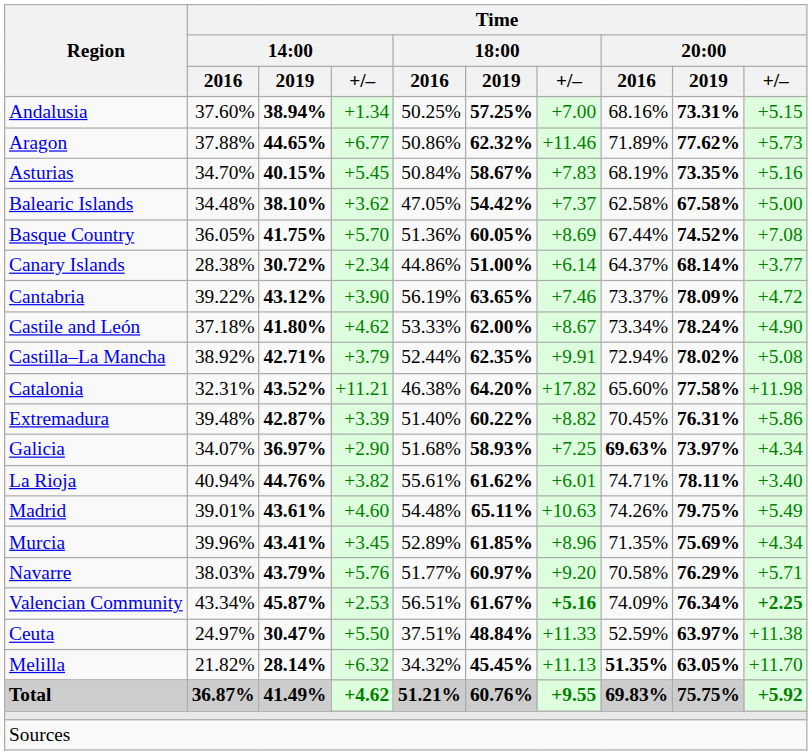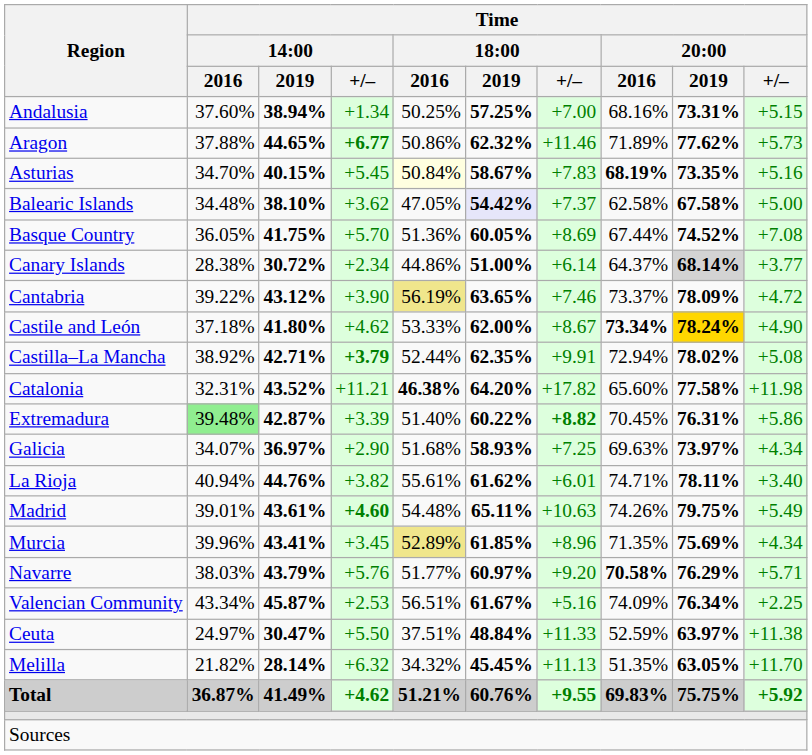(367, 142) normal -> (367, 142) bold
(431, 173) no background -> (431, 173) lightyellow background
(638, 173) normal -> (637, 173) bold
(501, 204) no background -> (501, 204) lavender background
(708, 265) no background -> (708, 265) lightgrey background
(431, 296) no background -> (431, 296) khaki background
(638, 326) normal -> (637, 326) bold
(708, 326) no background -> (708, 326) gold background
(367, 357) normal -> (367, 357) bold
(431, 388) normal -> (430, 388) bold
(225, 419) no background -> (225, 419) lightgreen background
(574, 419) normal -> (574, 419) bold
(637, 449) bold -> (638, 449) normal
(367, 511) normal -> (367, 511) bold
(431, 541) no background -> (431, 541) khaki background
(638, 572) normal -> (637, 572) bold
(574, 603) bold -> (574, 603) normal
(780, 603) bold -> (780, 603) normal
(637, 664) bold -> (638, 664) normal
